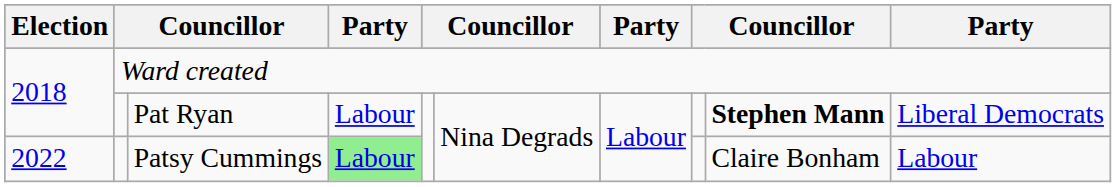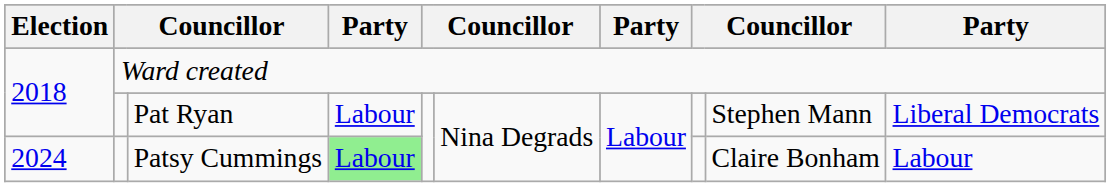(798, 114) bold -> (792, 114) normal
(39, 158) 2022 -> (39, 158) 2024
